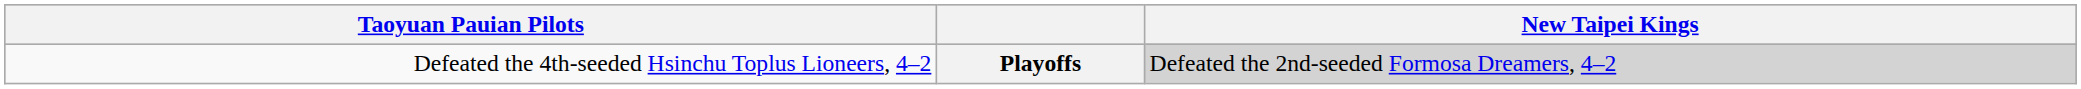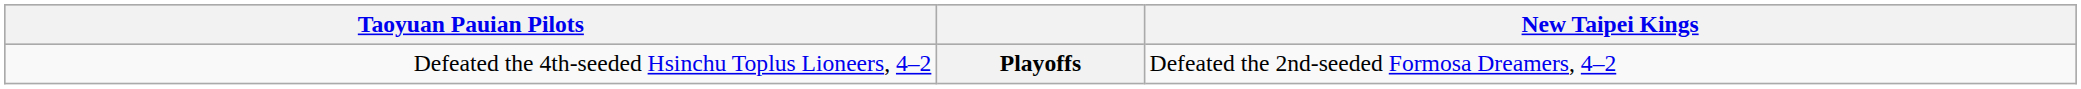(1383, 63) lightgrey background -> (1383, 63) no background
